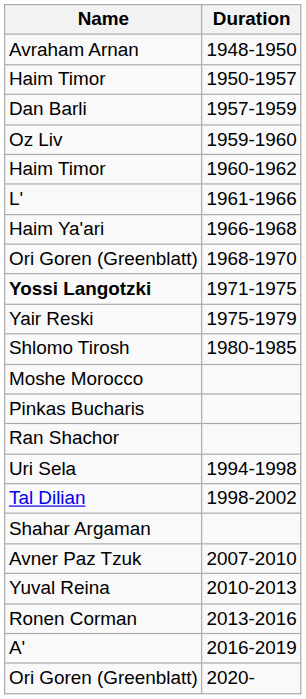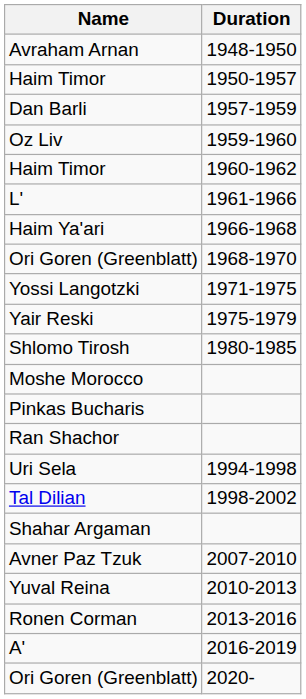(80, 288) bold -> (74, 288) normal
